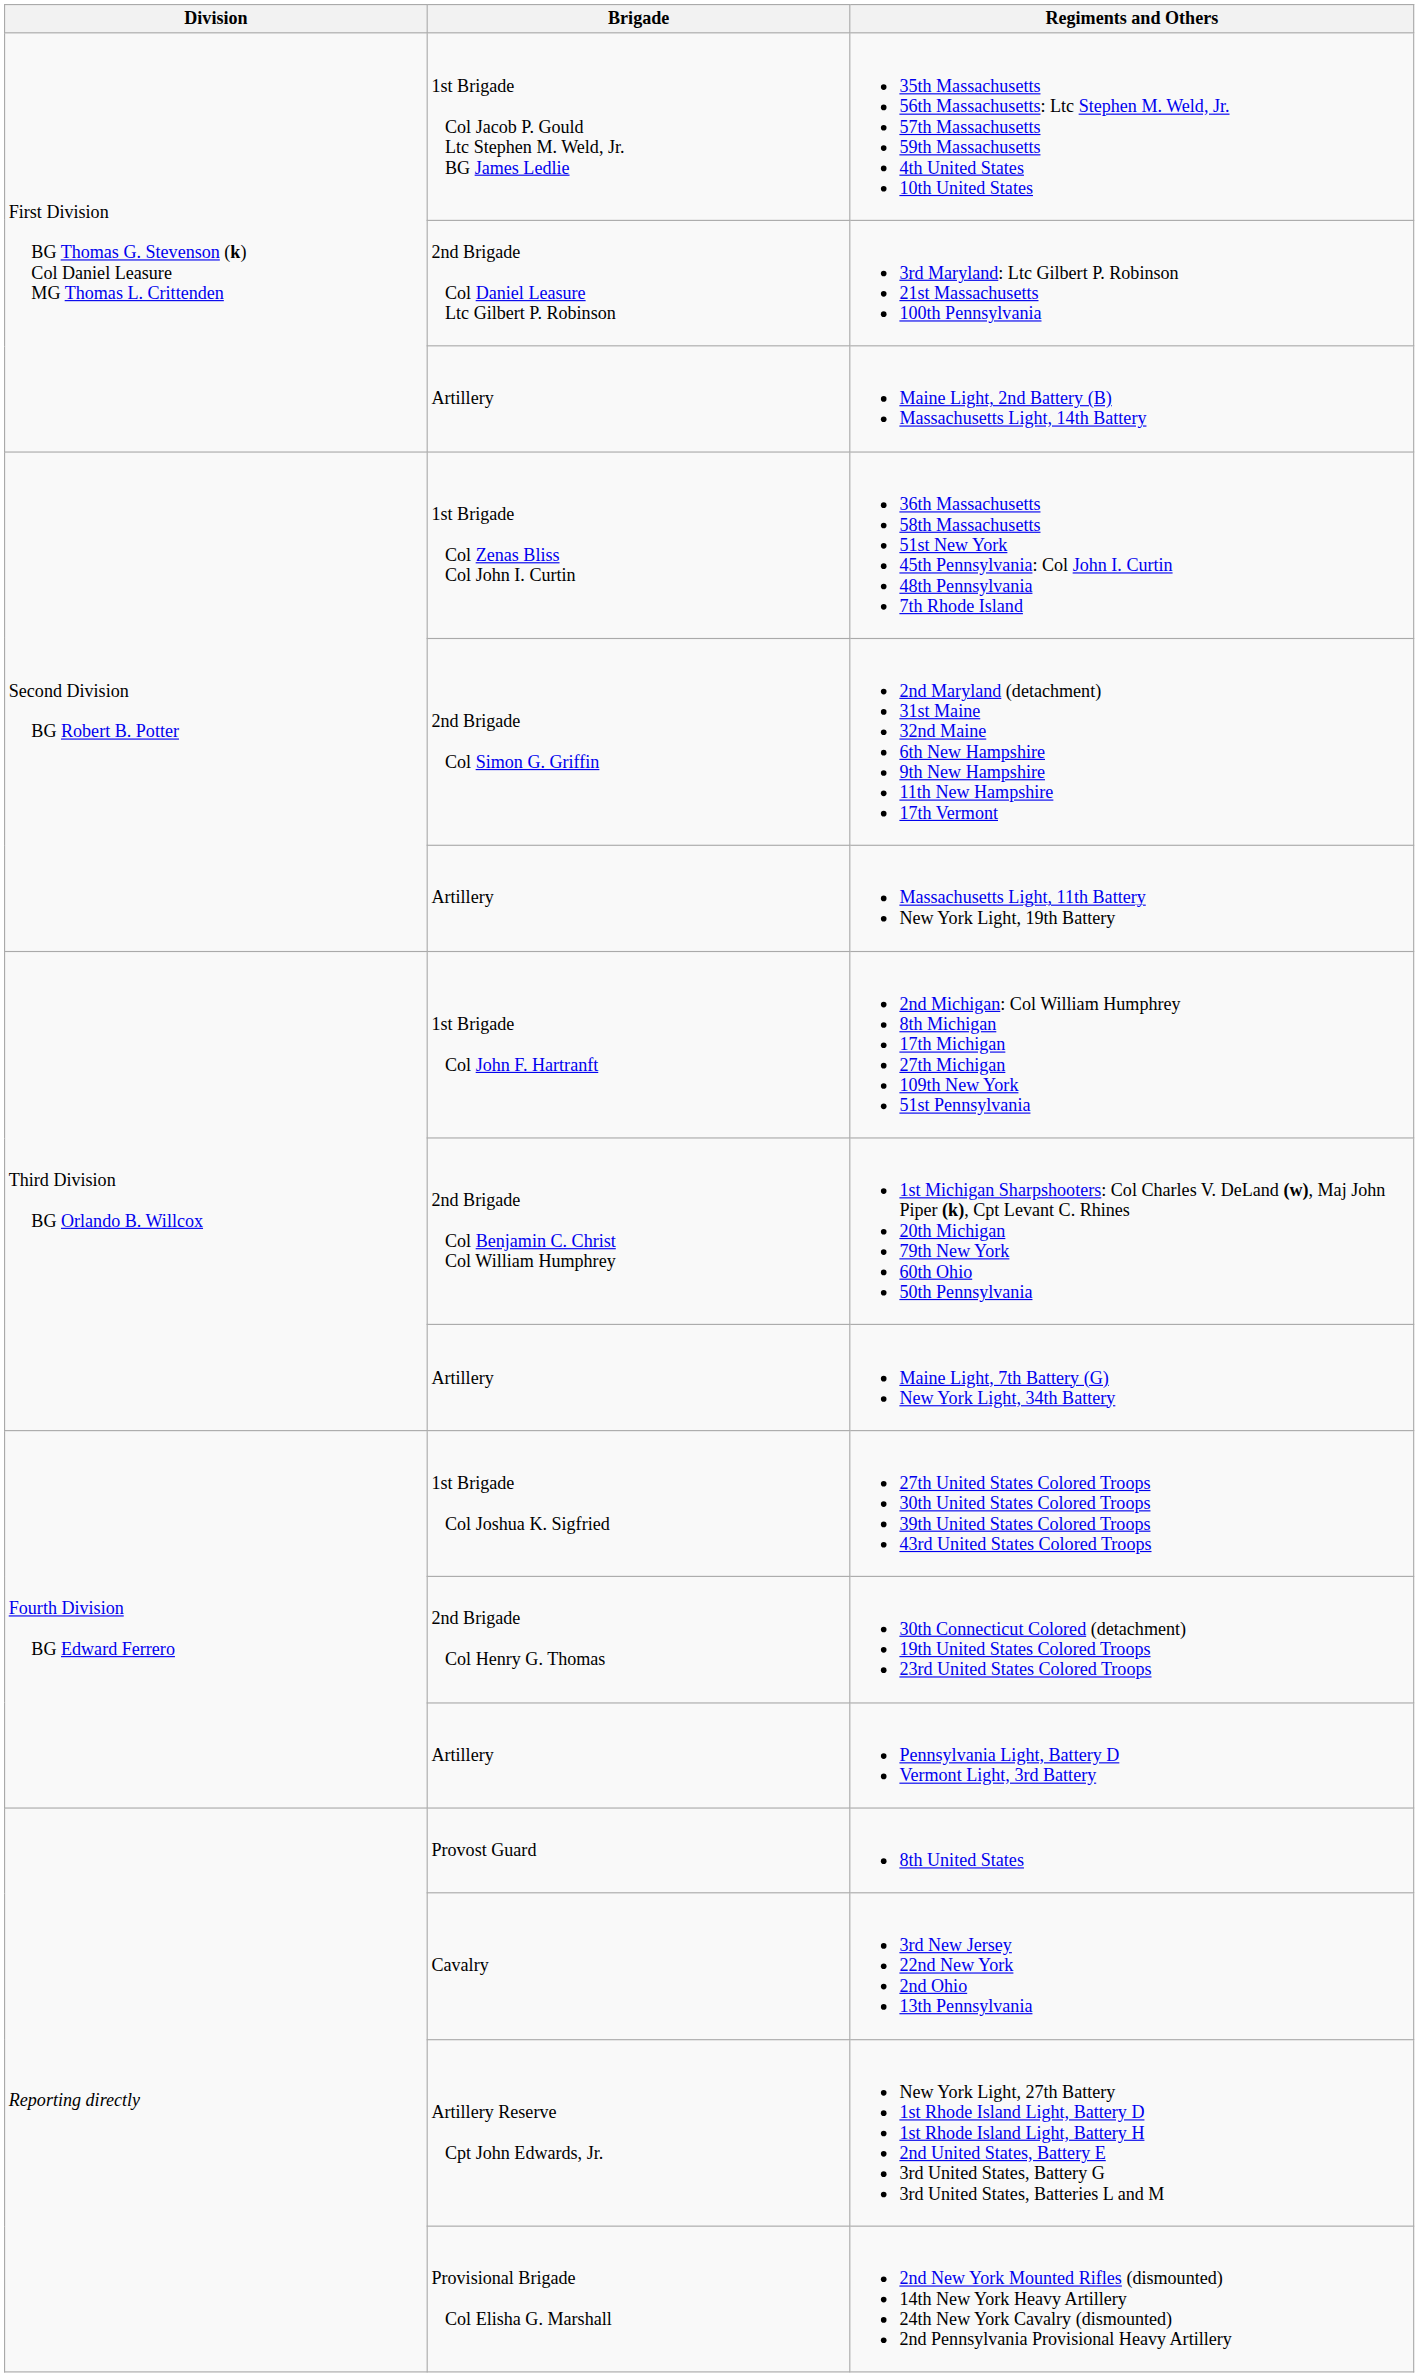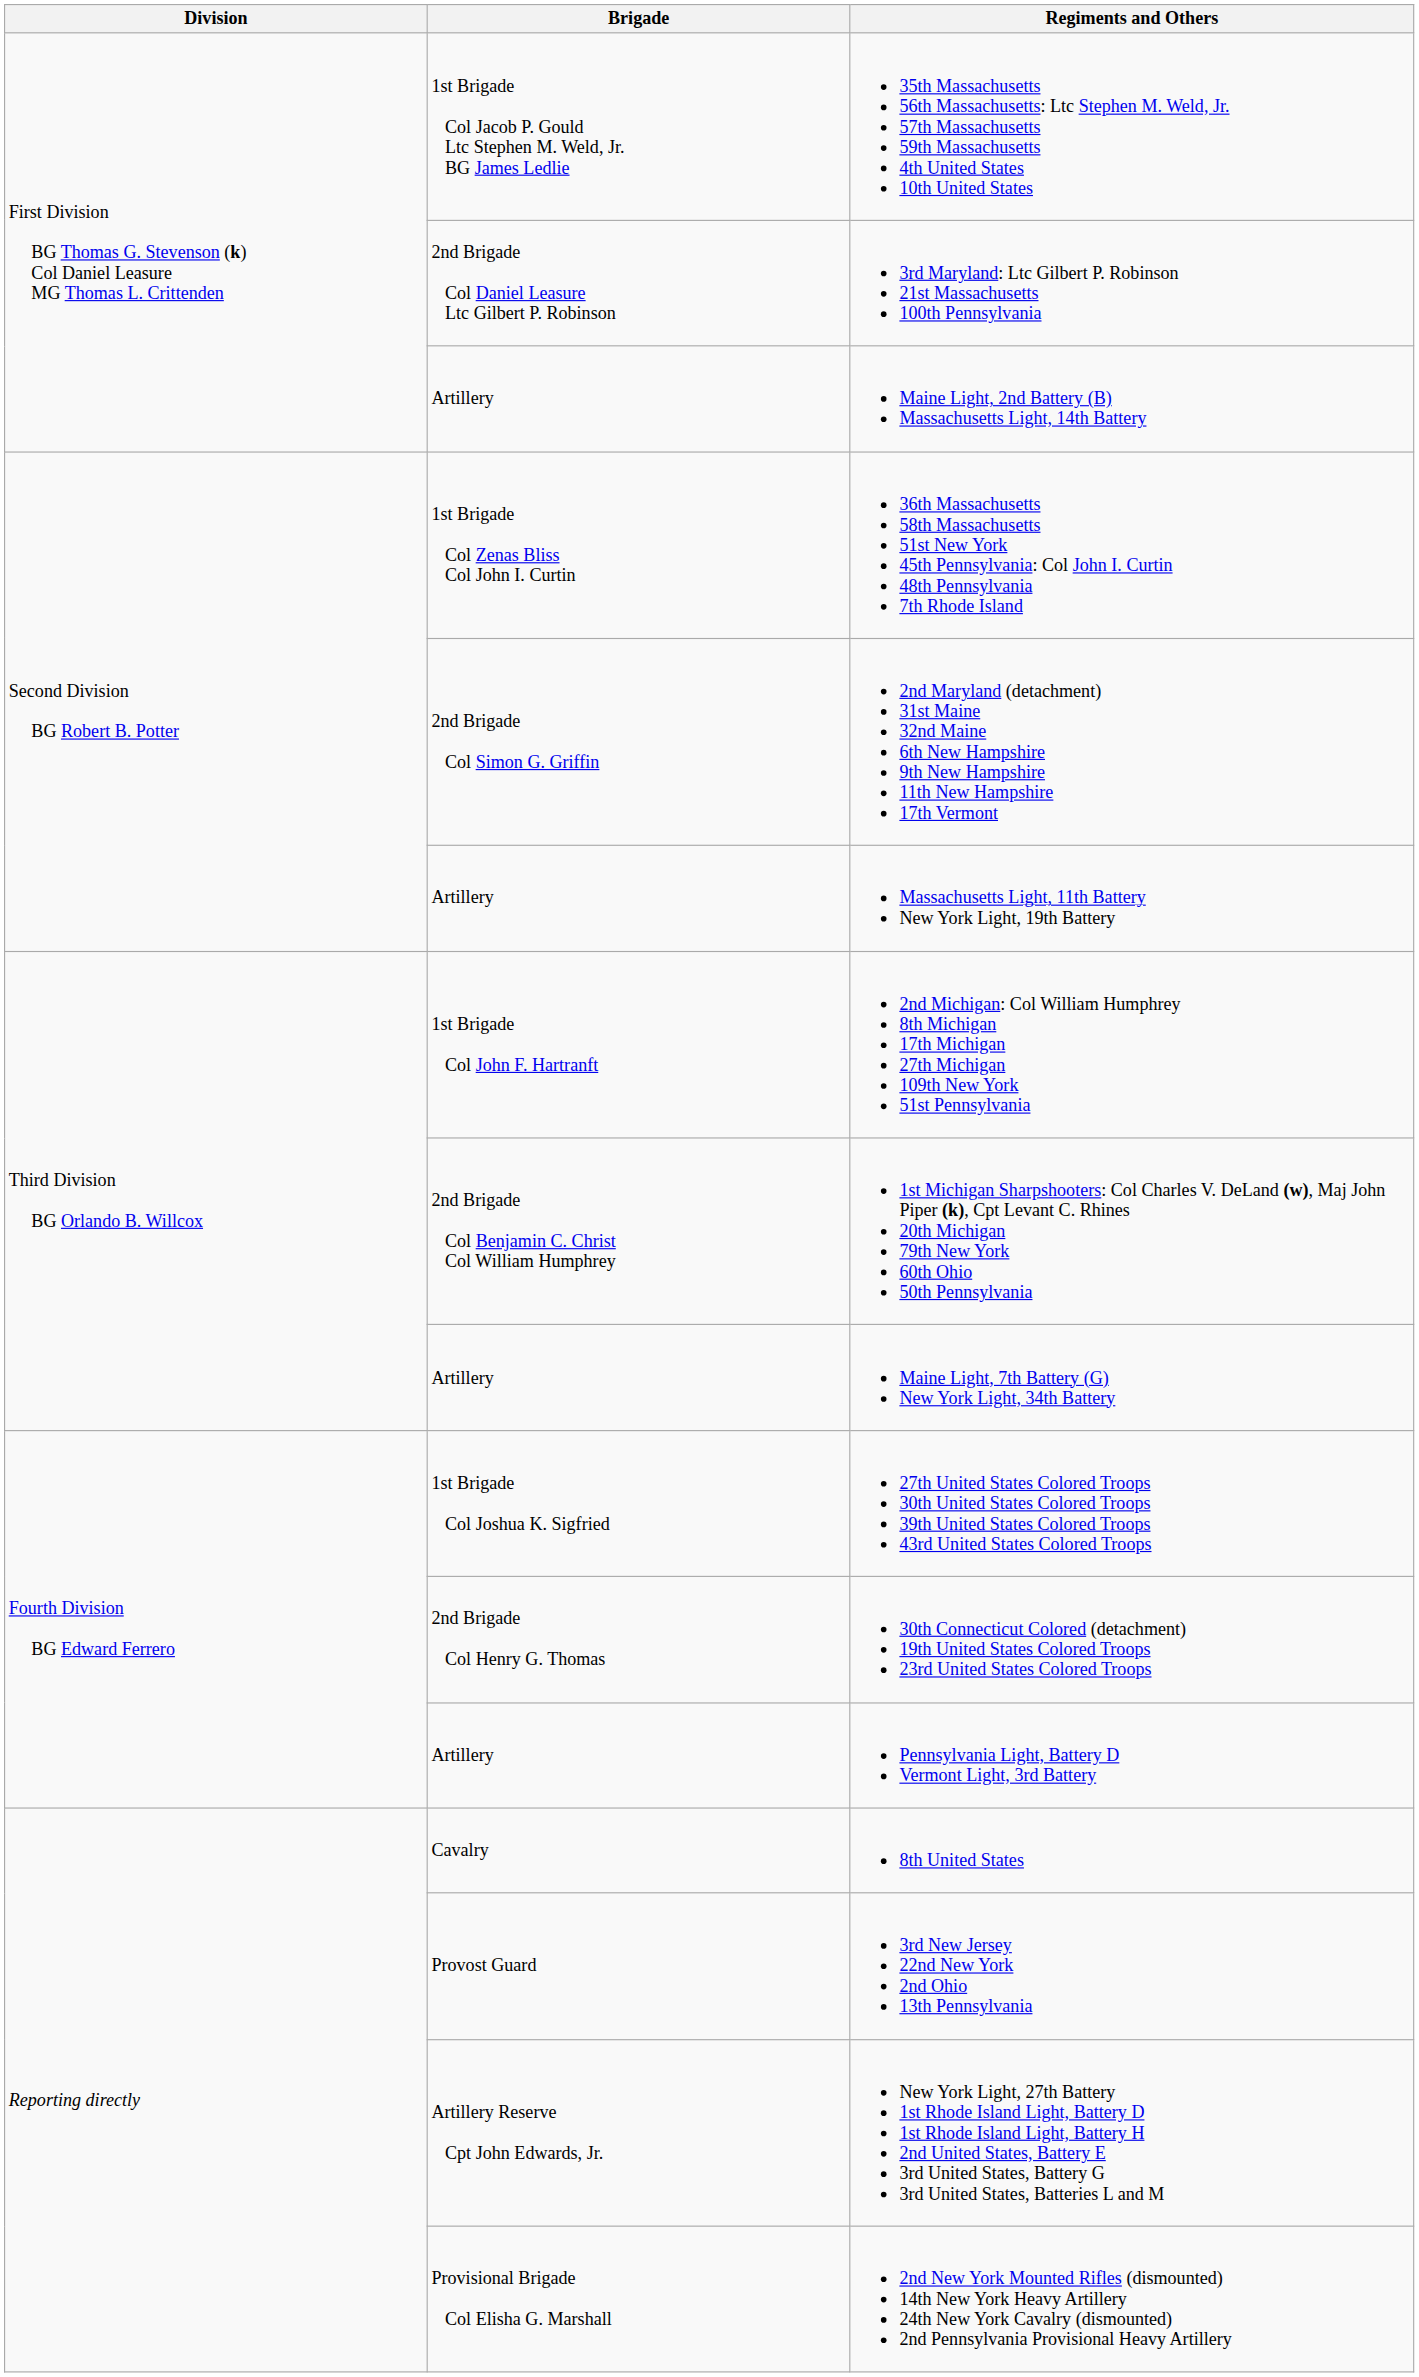(484, 1850) Provost Guard -> (460, 1850) Cavalry
(460, 1966) Cavalry -> (484, 1966) Provost Guard
